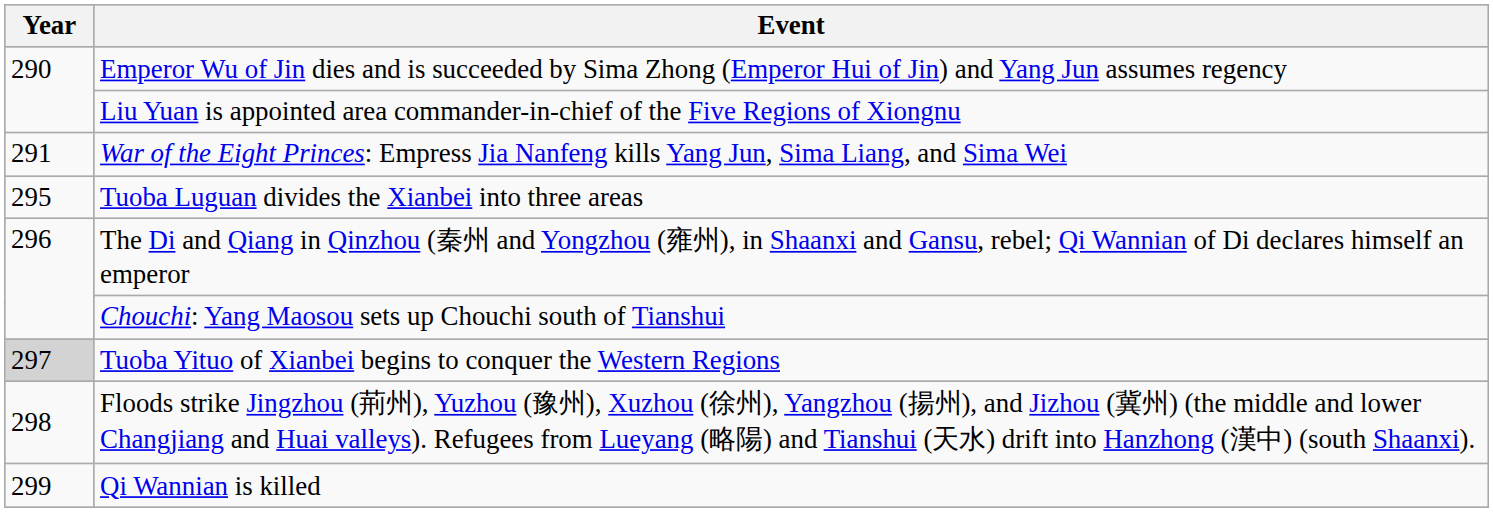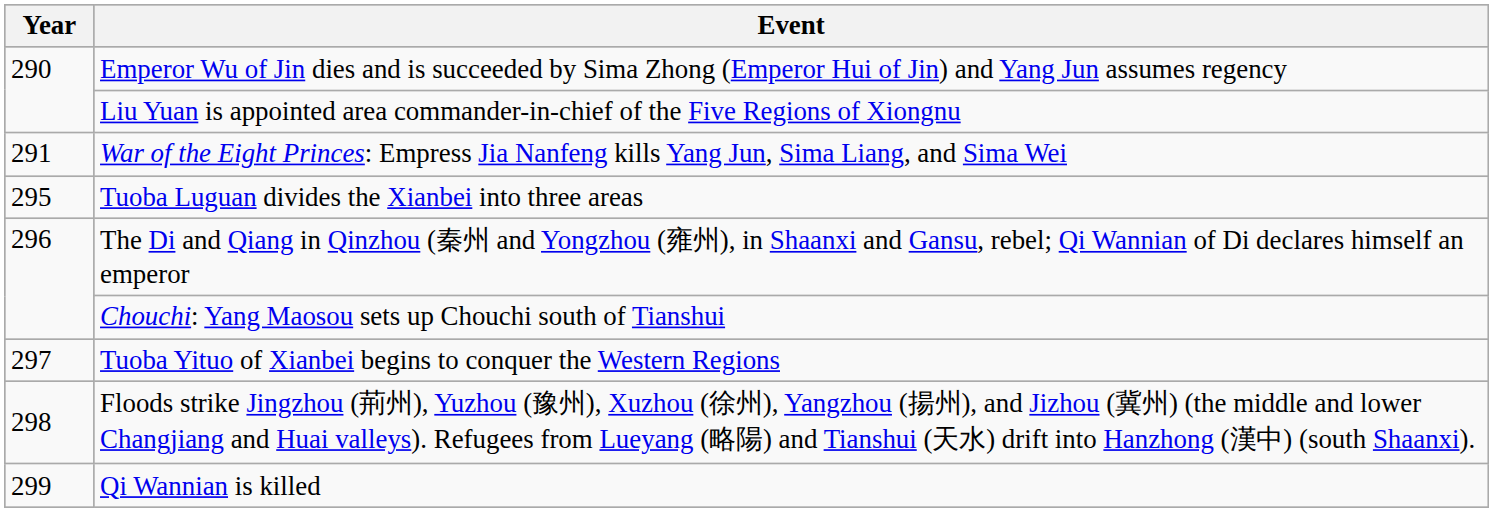(31, 359) lightgrey background -> (31, 359) no background
